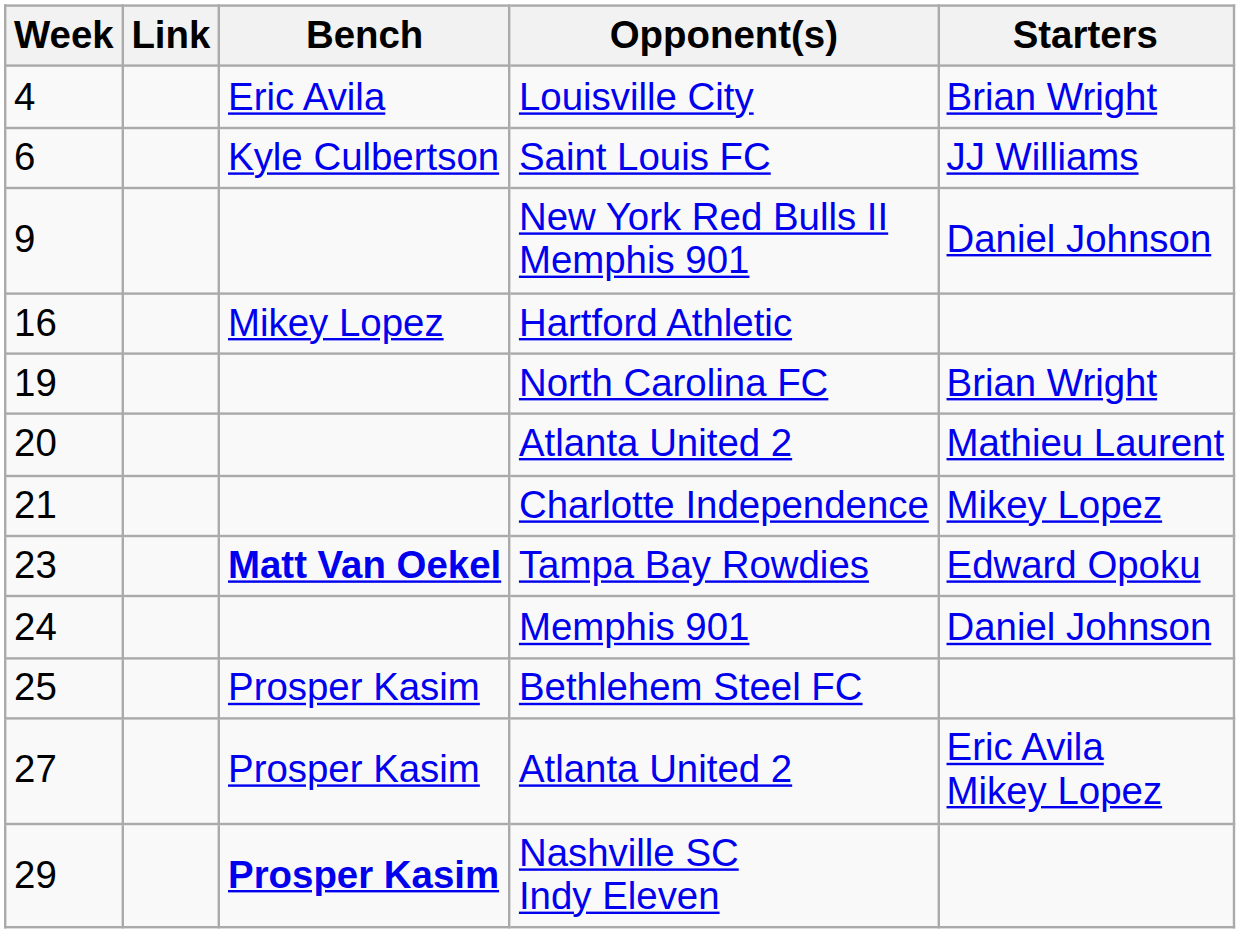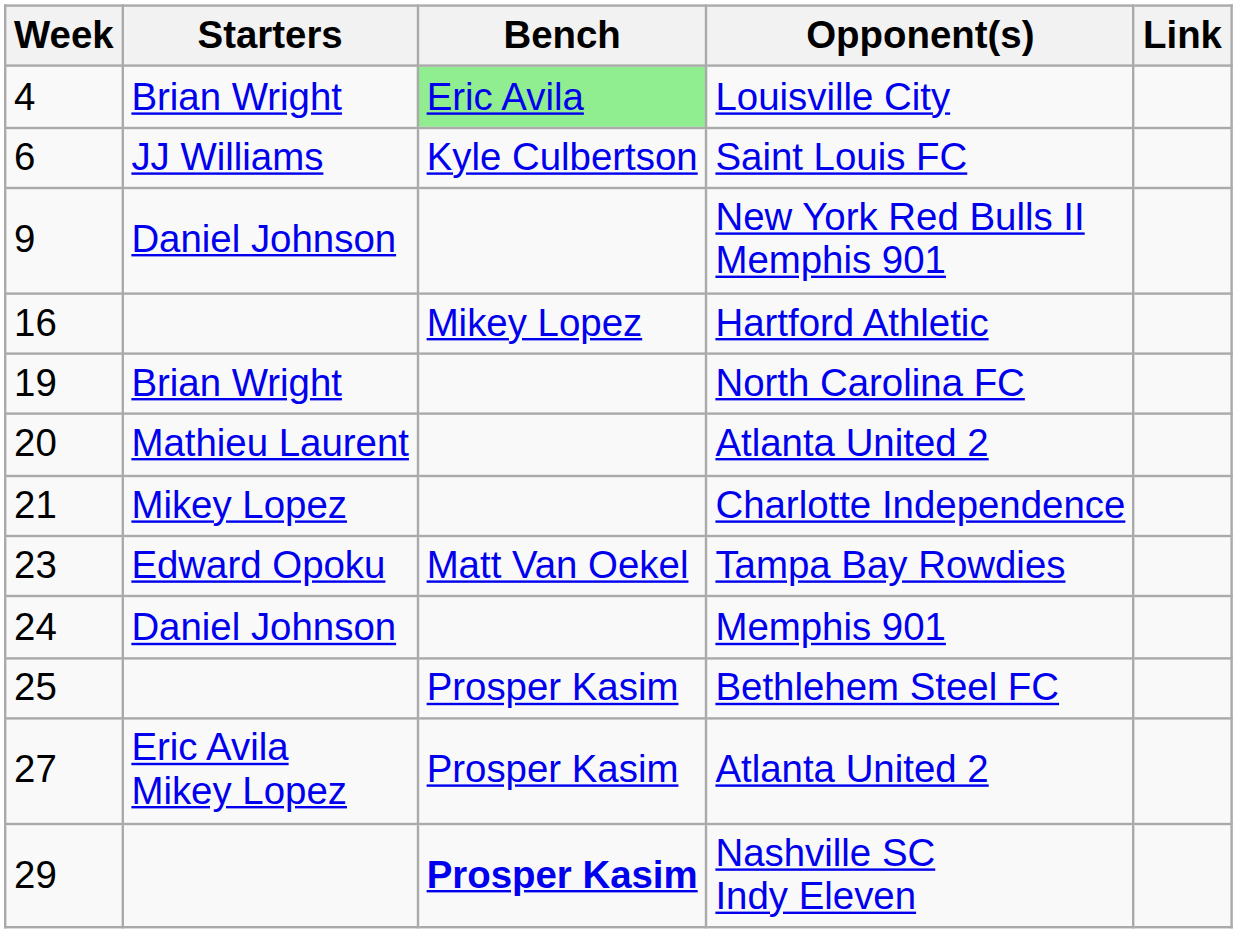columns swapped: (1085, 35) <-> (171, 35)
(307, 96) no background -> (505, 96) lightgreen background
(365, 565) bold -> (558, 565) normal
